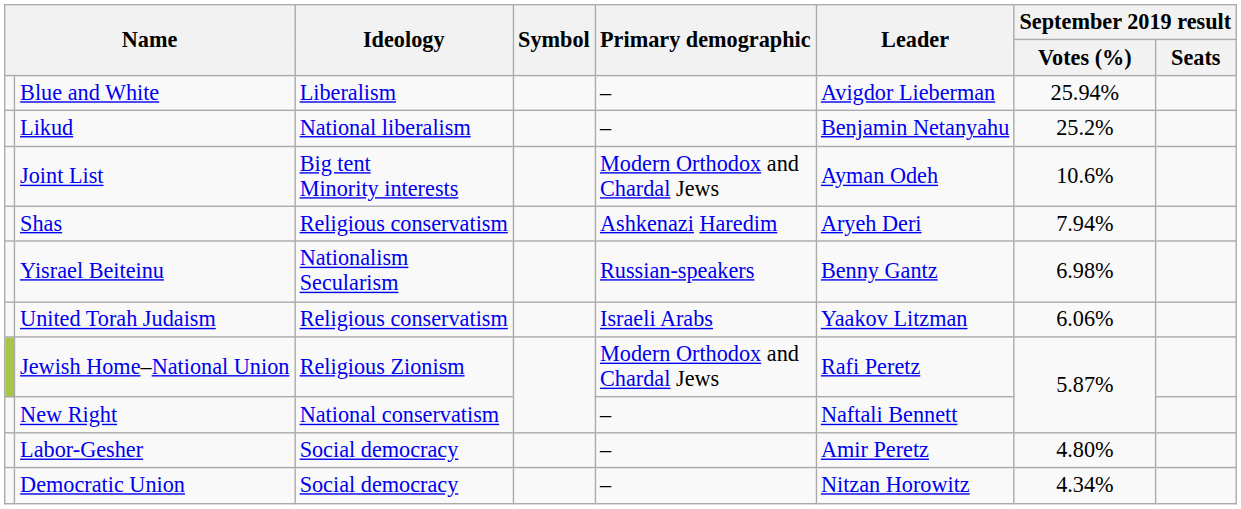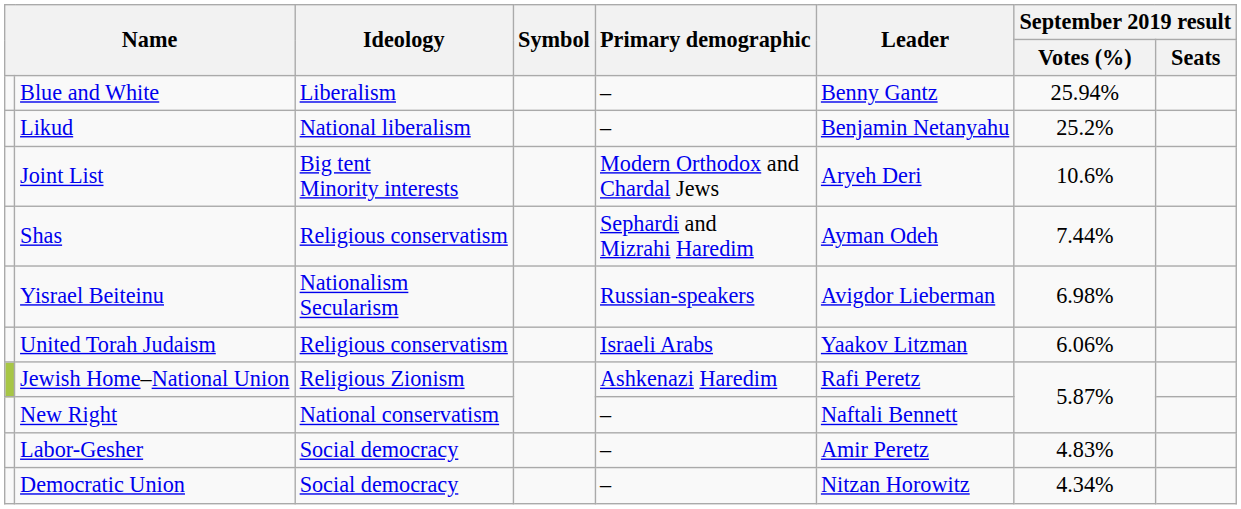(908, 92) Avigdor Lieberman -> (879, 92) Benny Gantz
(879, 175) Ayman Odeh -> (871, 175) Aryeh Deri
(689, 223) Ashkenazi Haredim -> (677, 236) Sephardi and Mizrahi Haredim
(871, 223) Aryeh Deri -> (879, 236) Ayman Odeh
(1085, 223) 7.94% -> (1085, 236) 7.44%
(879, 271) Benny Gantz -> (908, 296) Avigdor Lieberman
(699, 366) Modern Orthodox and Chardal Jews -> (689, 379) Ashkenazi Haredim
(1085, 449) 4.80% -> (1085, 449) 4.83%
